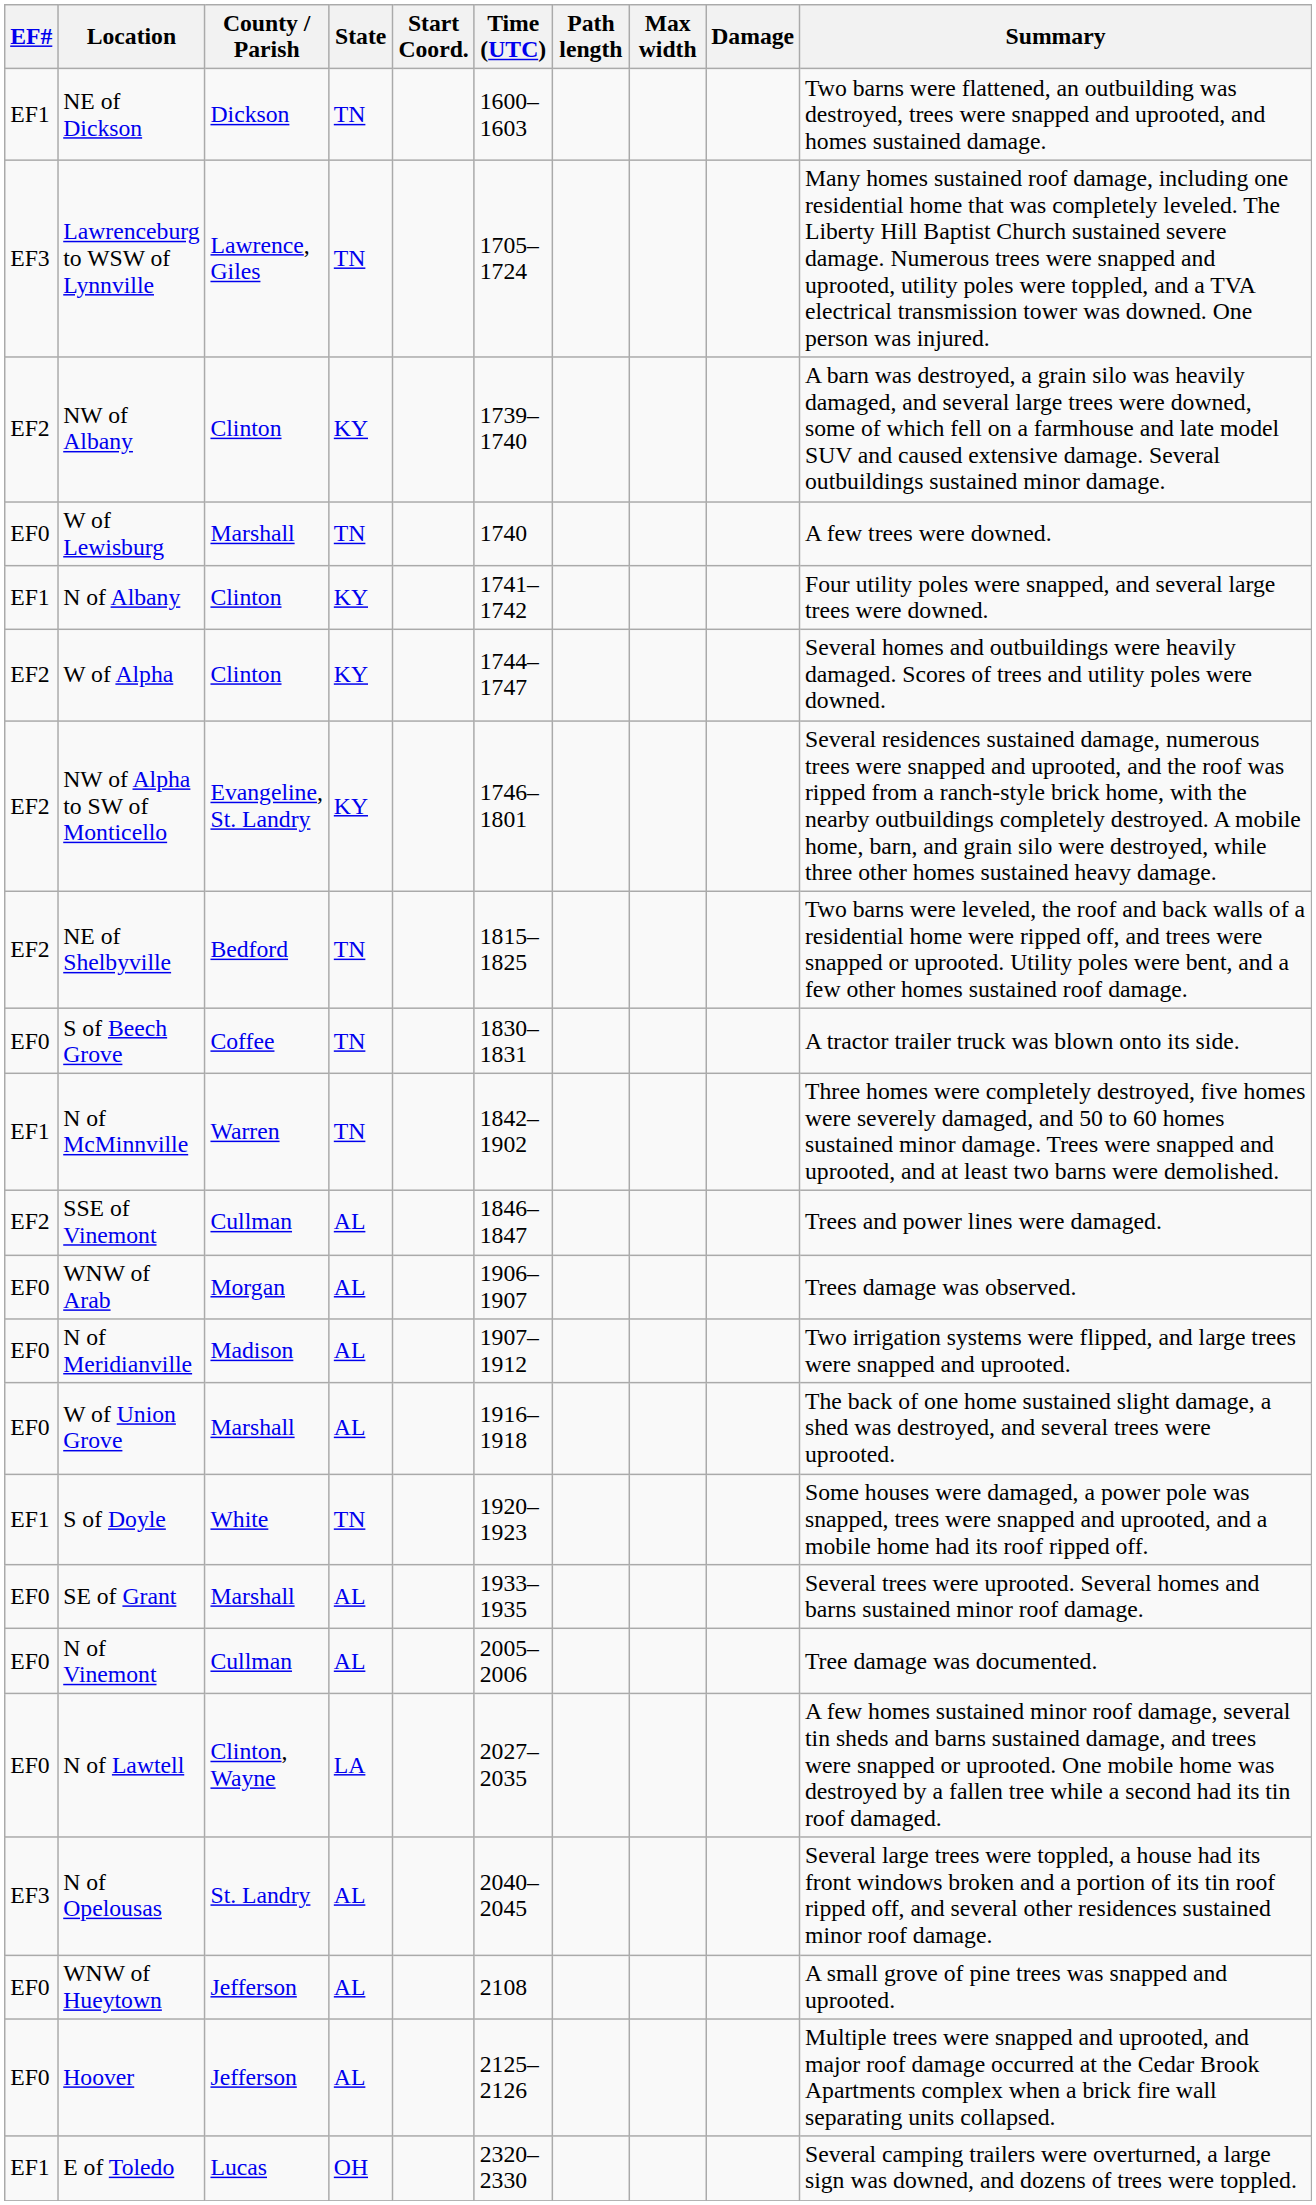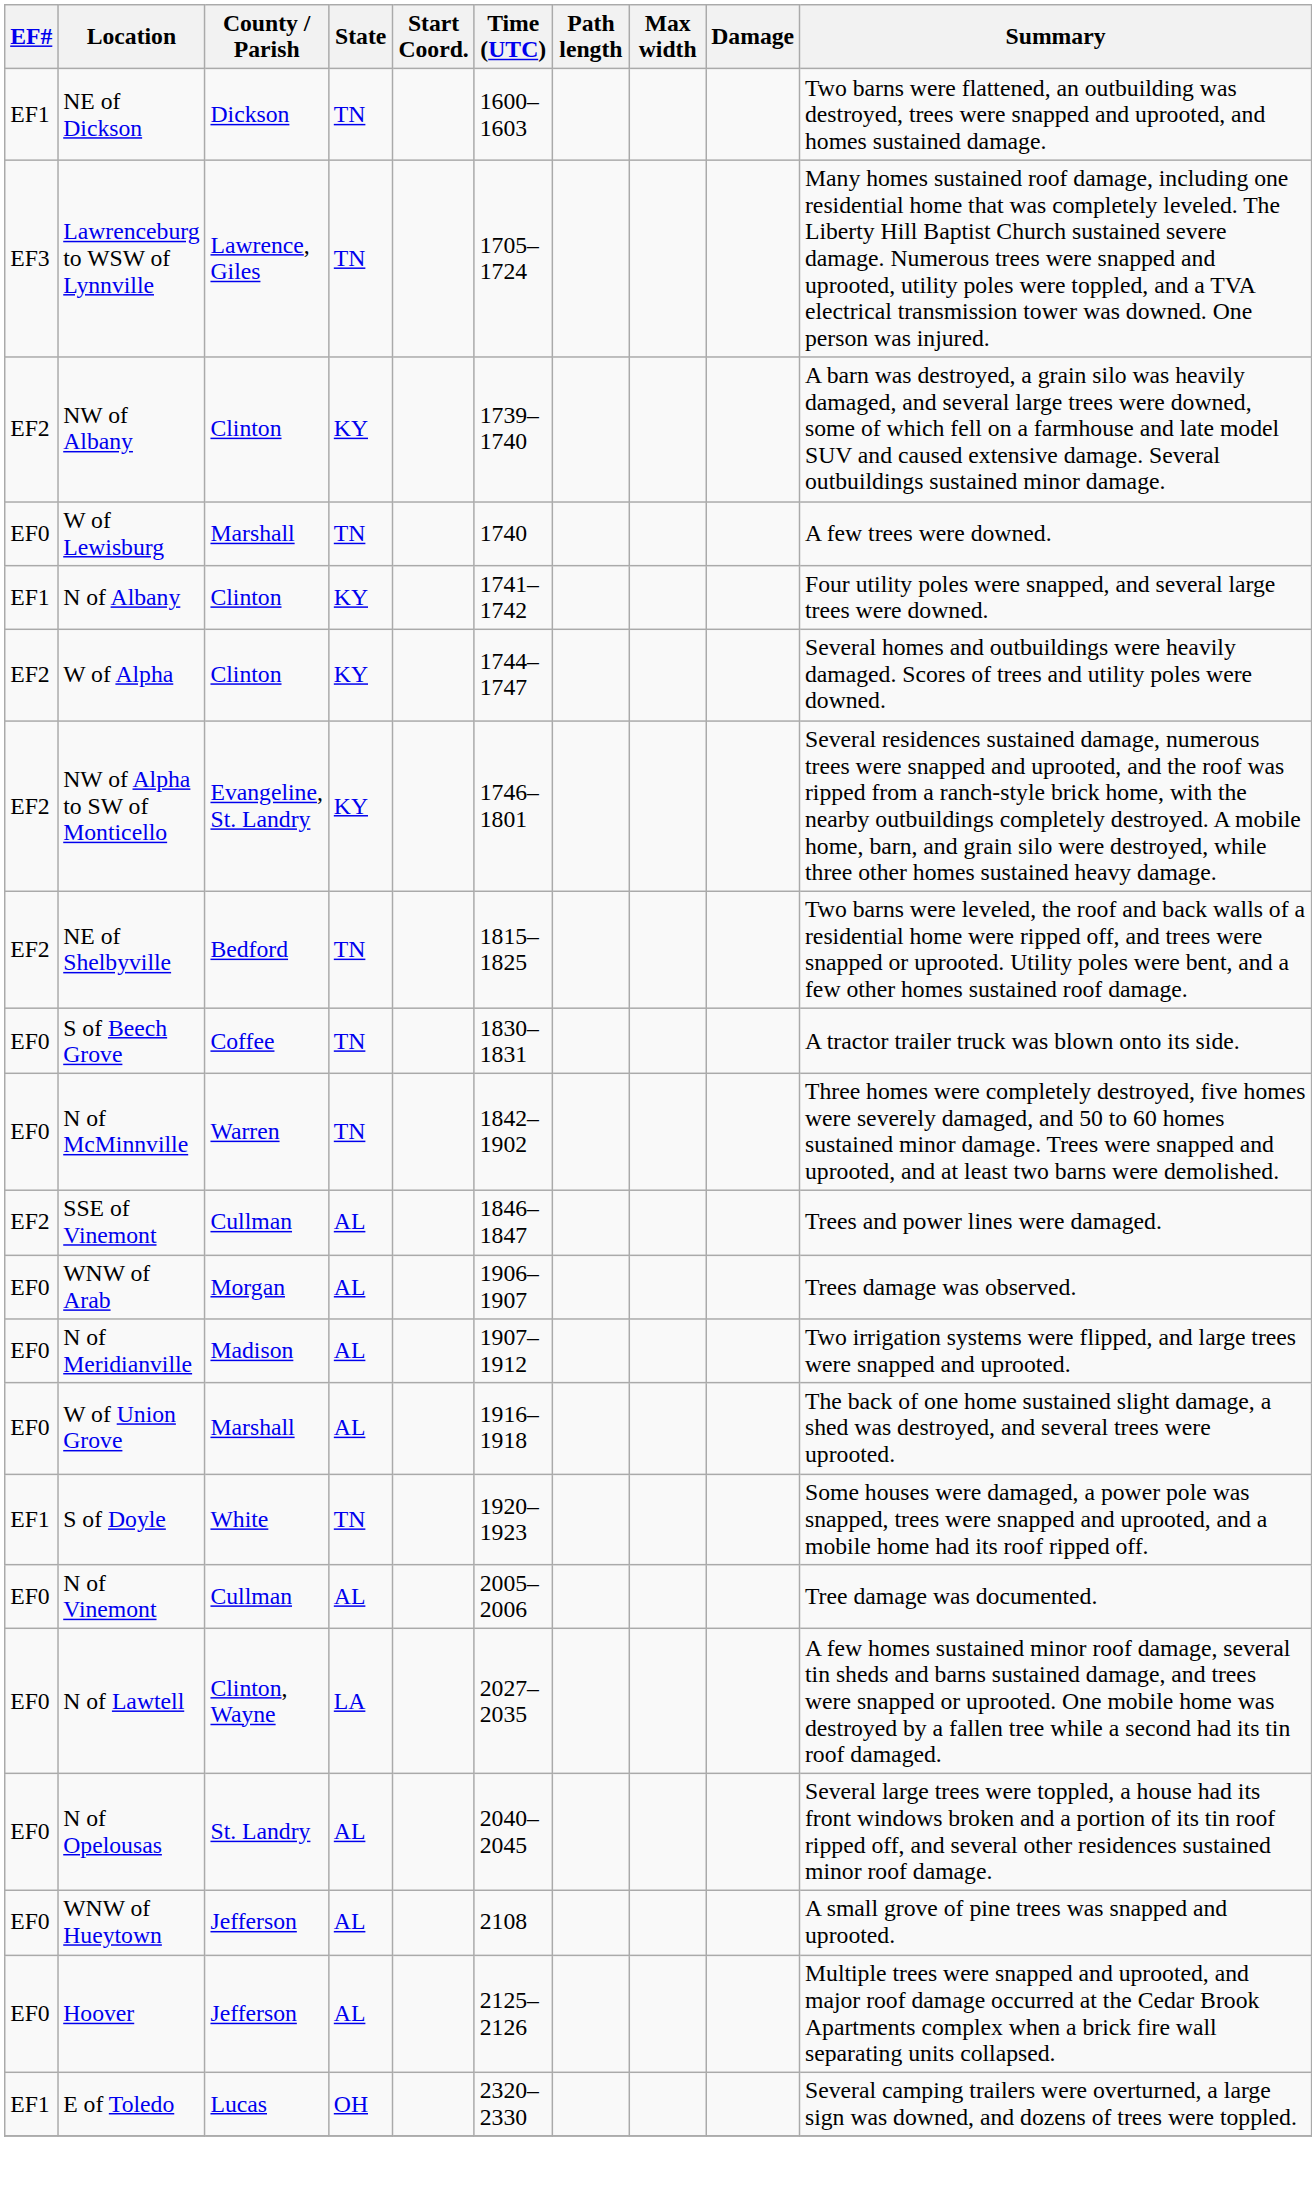(30, 1131) EF1 -> (30, 1131) EF0
- row: (120, 1596)
(30, 1895) EF3 -> (30, 1831) EF0
